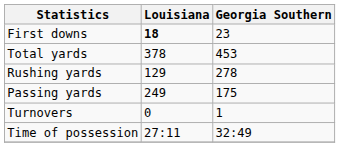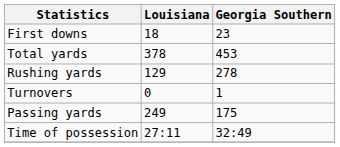(151, 34) bold -> (151, 34) normal
rows swapped: (55, 93) <-> (40, 113)
